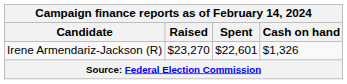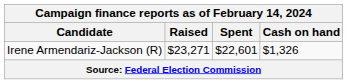(189, 50) $23,270 -> (189, 50) $23,271
